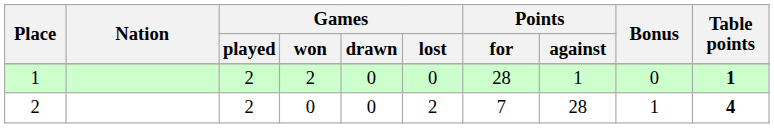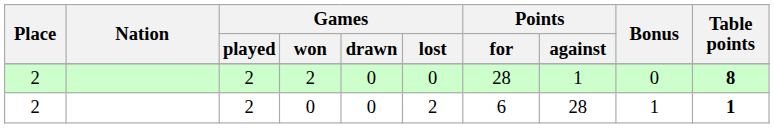(35, 78) 1 -> (35, 78) 2
(731, 78) 1 -> (731, 78) 8
(501, 107) 7 -> (501, 107) 6
(731, 107) 4 -> (731, 107) 1
